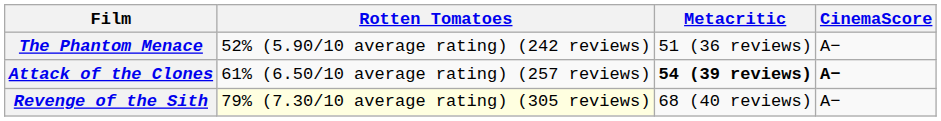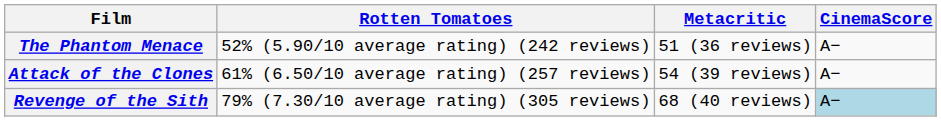(735, 74) bold -> (735, 74) normal
(830, 74) bold -> (830, 74) normal
(436, 102) lightyellow background -> (436, 102) no background
(830, 102) no background -> (830, 102) lightblue background
